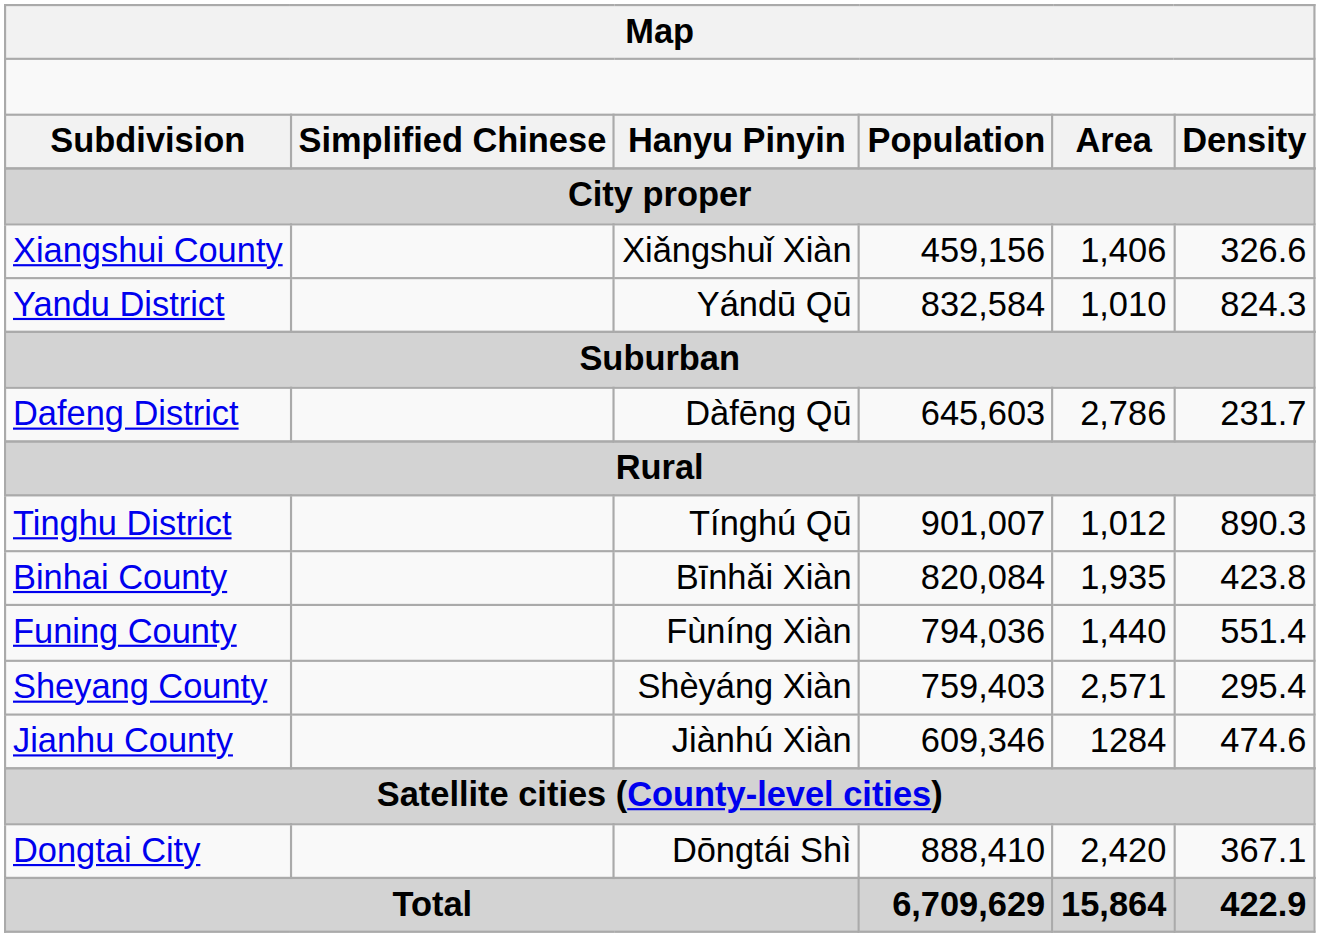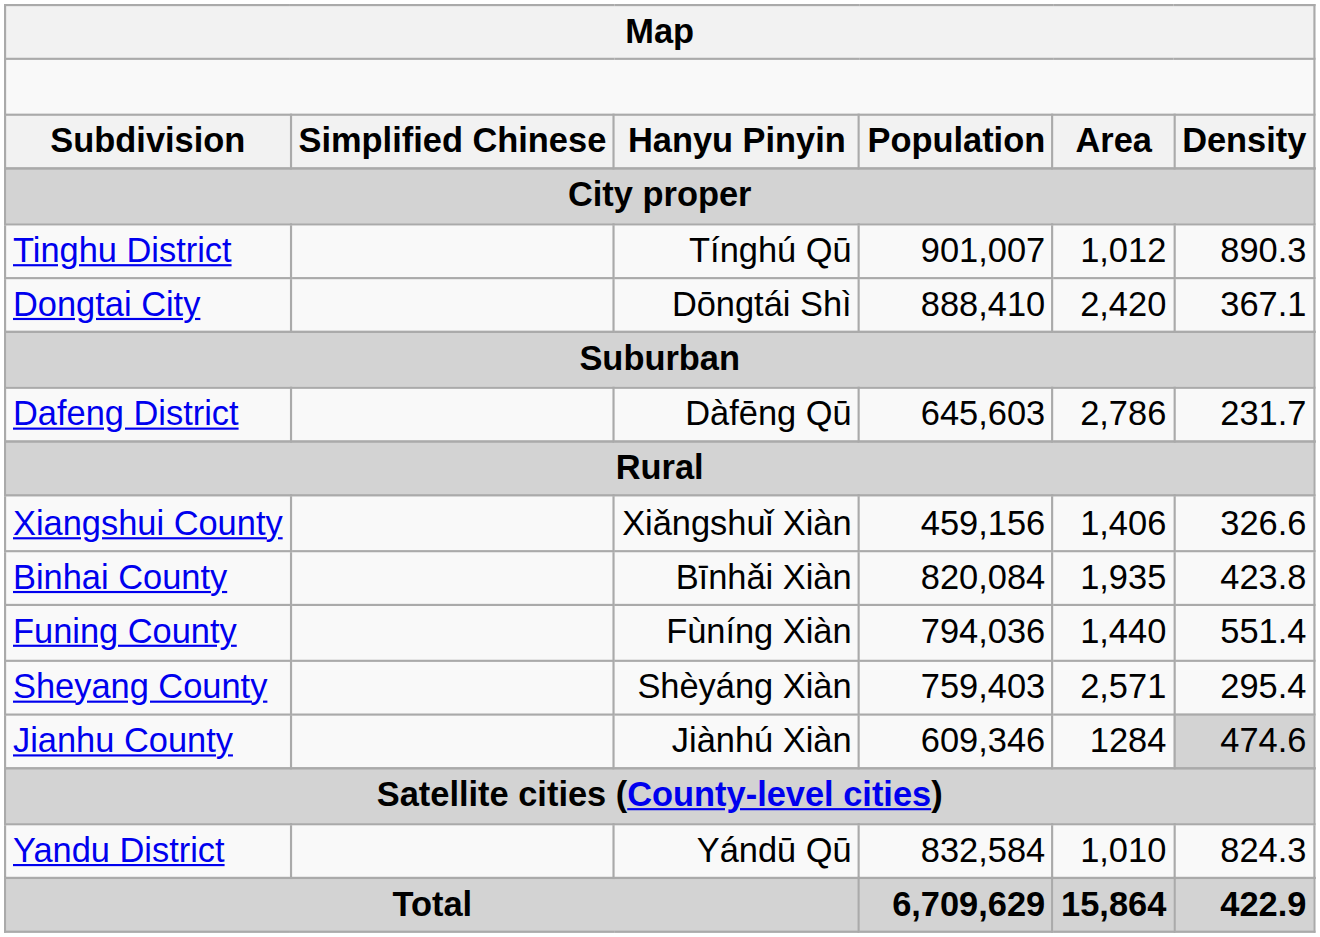rows swapped: (122, 522) <-> (148, 250)
rows swapped: (119, 304) <-> (107, 850)
(1263, 741) no background -> (1263, 741) lightgrey background
